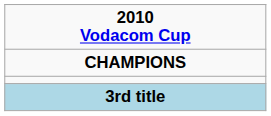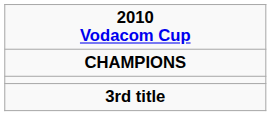(135, 96) lightblue background -> (135, 96) no background
